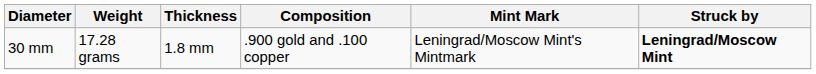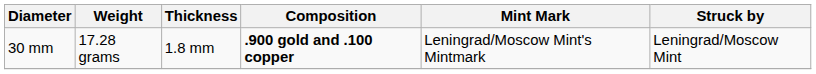(306, 48) normal -> (308, 48) bold
(709, 48) bold -> (716, 48) normal
